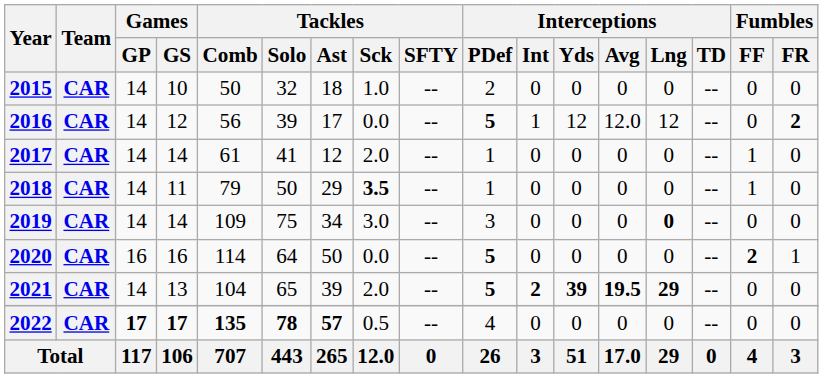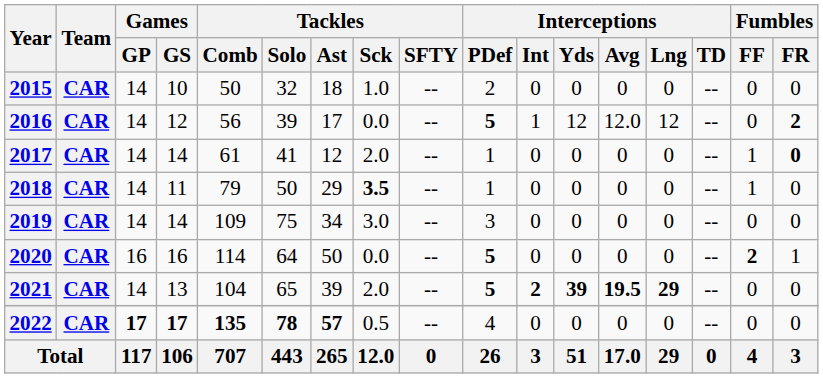(796, 155) normal -> (796, 155) bold
(669, 222) bold -> (669, 222) normal
